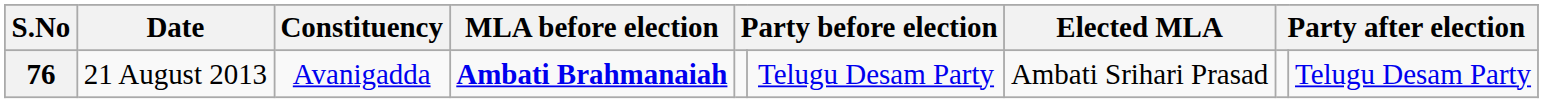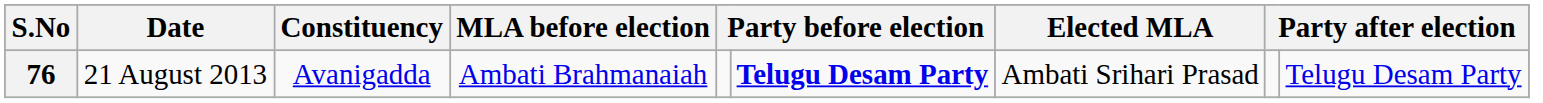(592, 73) bold -> (583, 73) normal
(876, 73) normal -> (862, 73) bold
